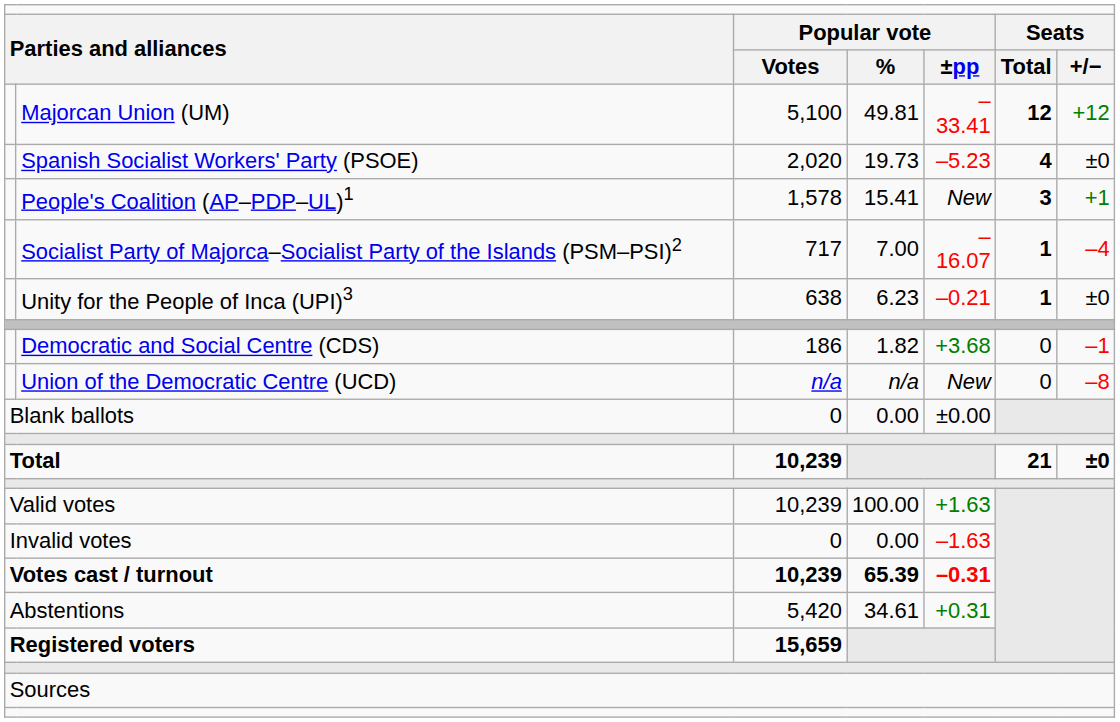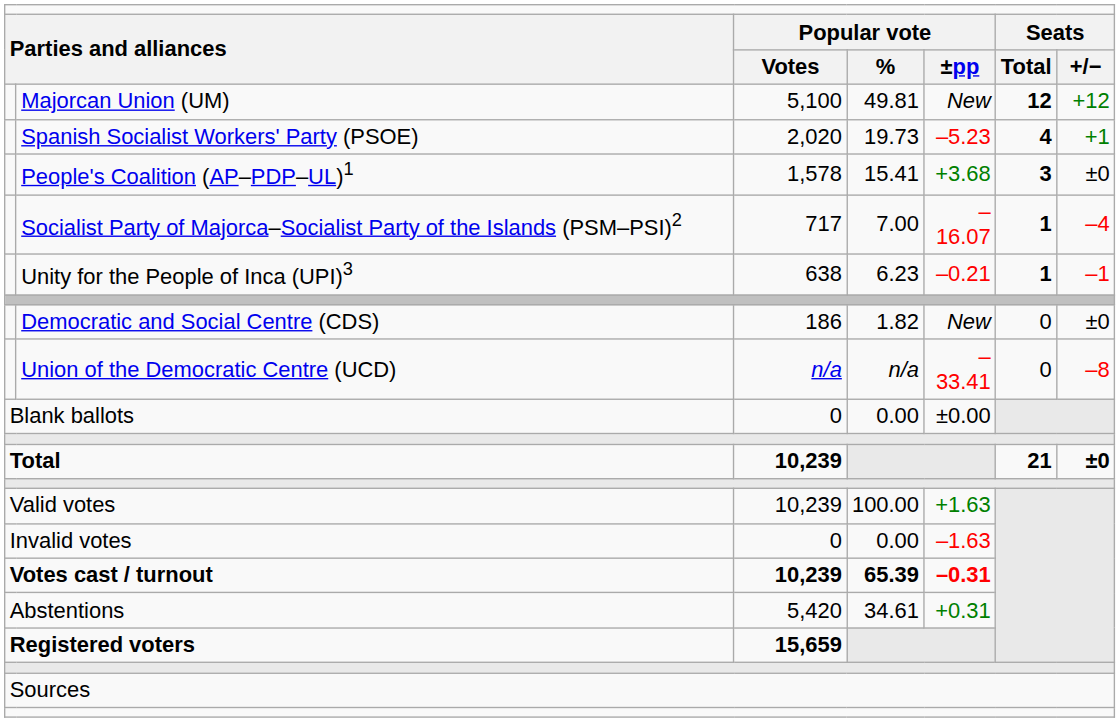(963, 113) –33.41 -> (969, 101) New
(1098, 160) ±0 -> (1097, 136) +1
(969, 198) New -> (963, 173) +3.68
(1097, 198) +1 -> (1098, 173) ±0
(1098, 298) ±0 -> (1097, 274) –1
(963, 346) +3.68 -> (969, 321) New
(1097, 346) –1 -> (1098, 321) ±0
(969, 381) New -> (963, 369) –33.41
